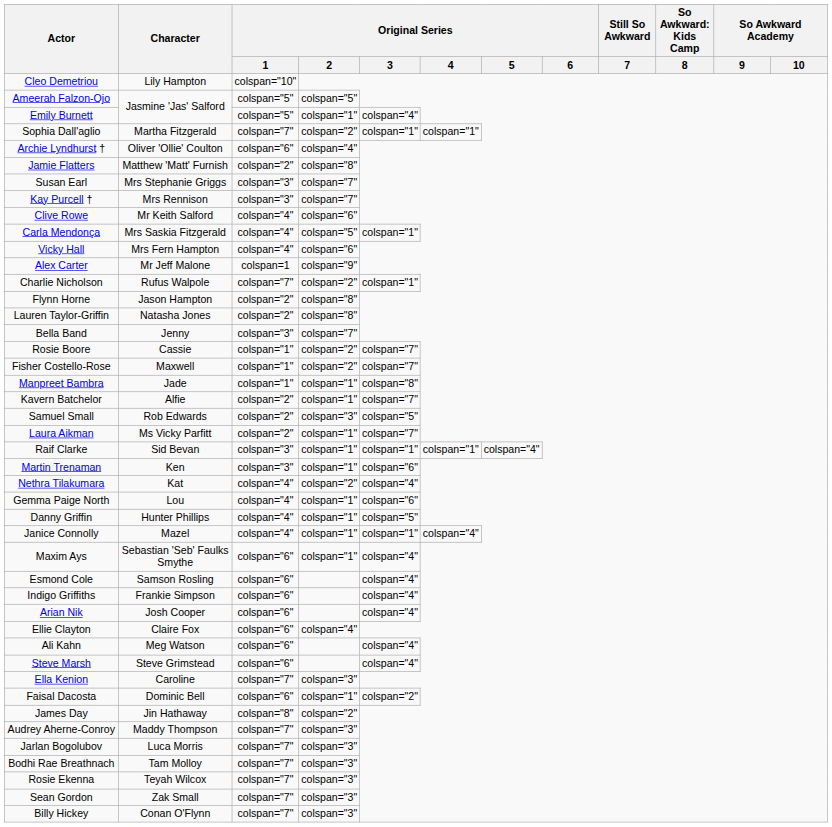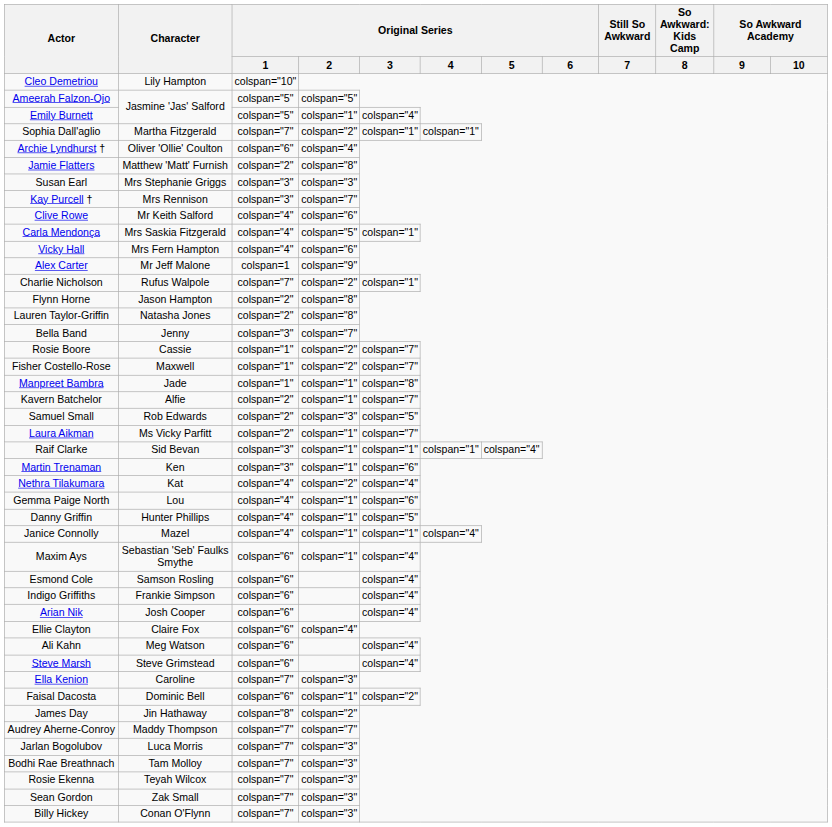(329, 182) colspan="7" -> (329, 182) colspan="3"
(329, 730) colspan="3" -> (329, 730) colspan="7"
